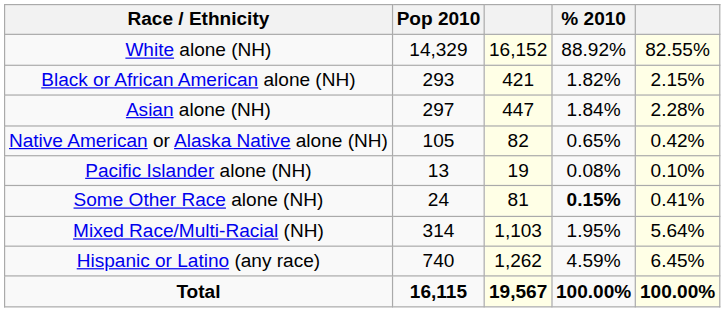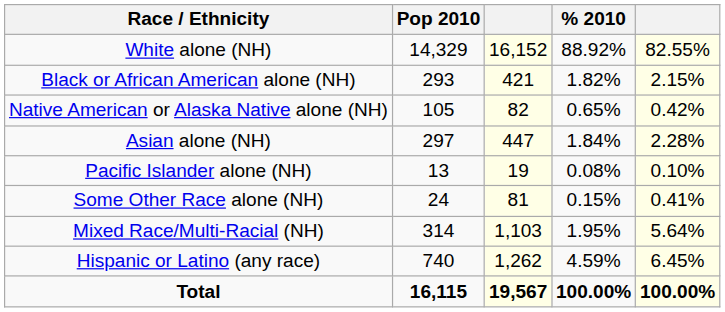rows swapped: (198, 140) <-> (198, 110)
(594, 200) bold -> (594, 200) normal
